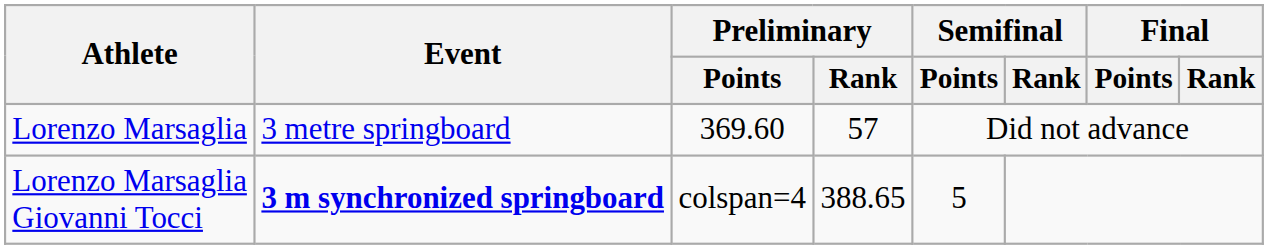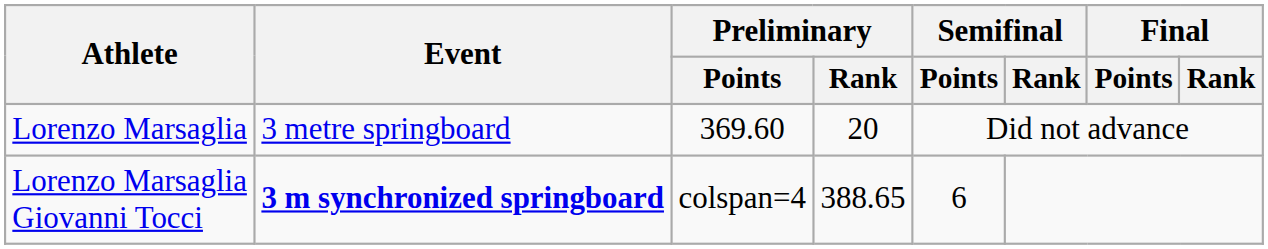(863, 129) 57 -> (863, 129) 20
(959, 199) 5 -> (959, 199) 6
